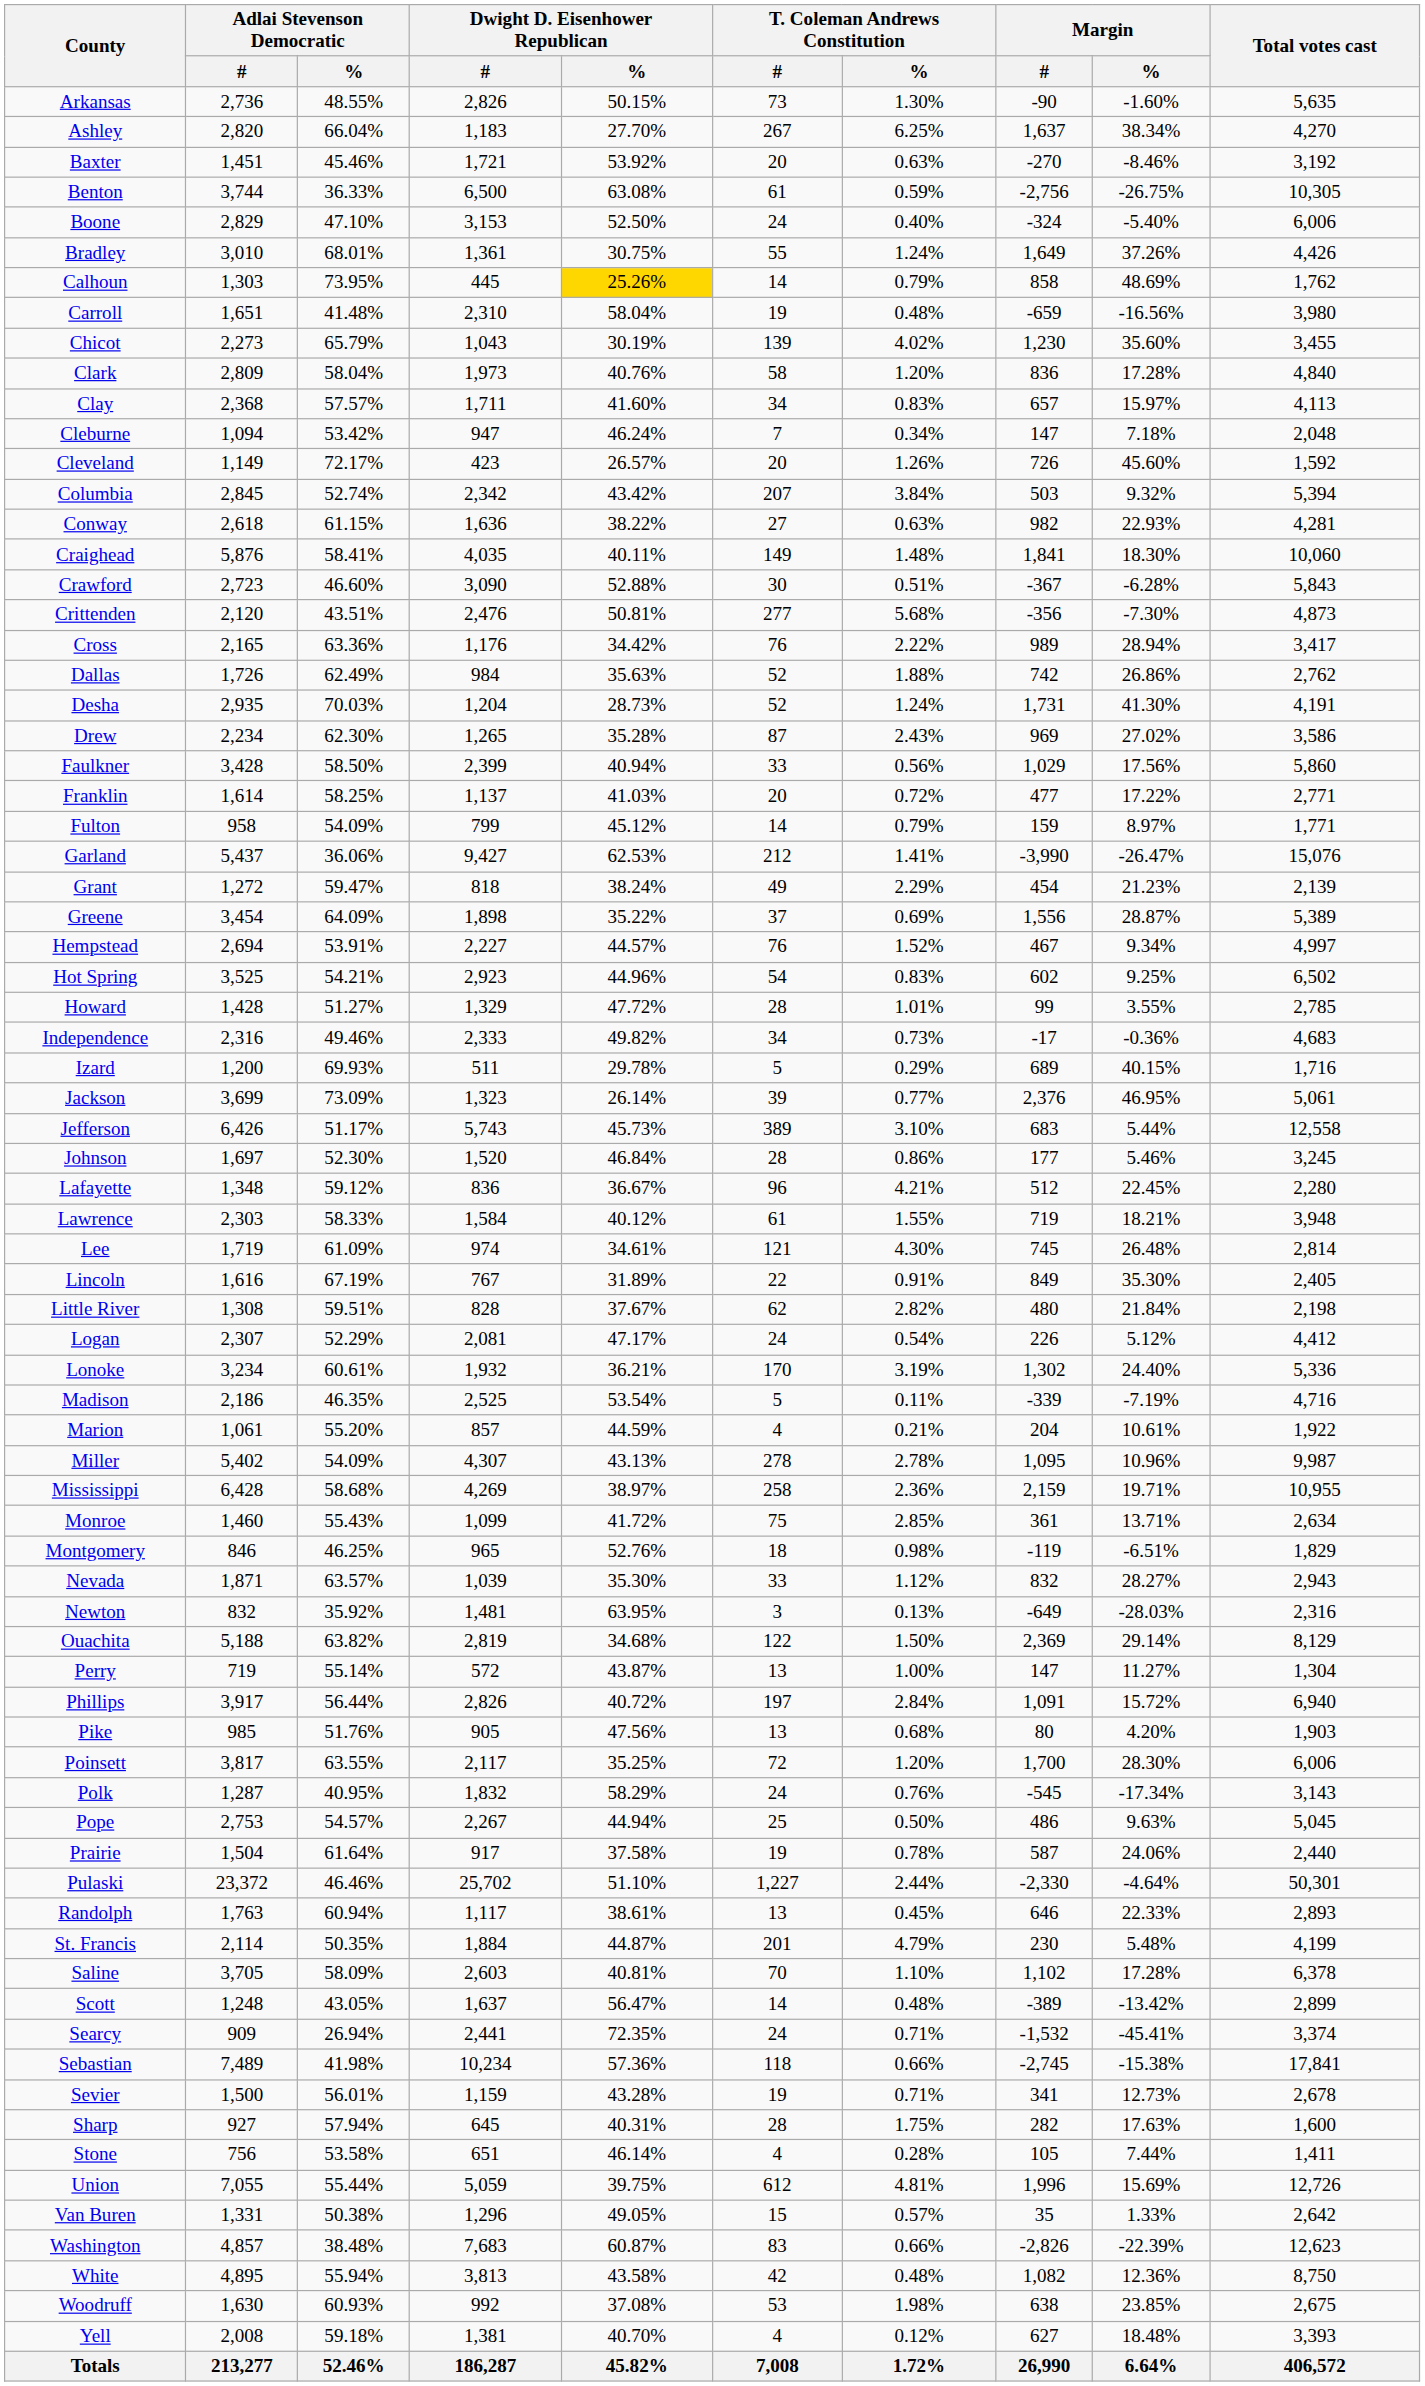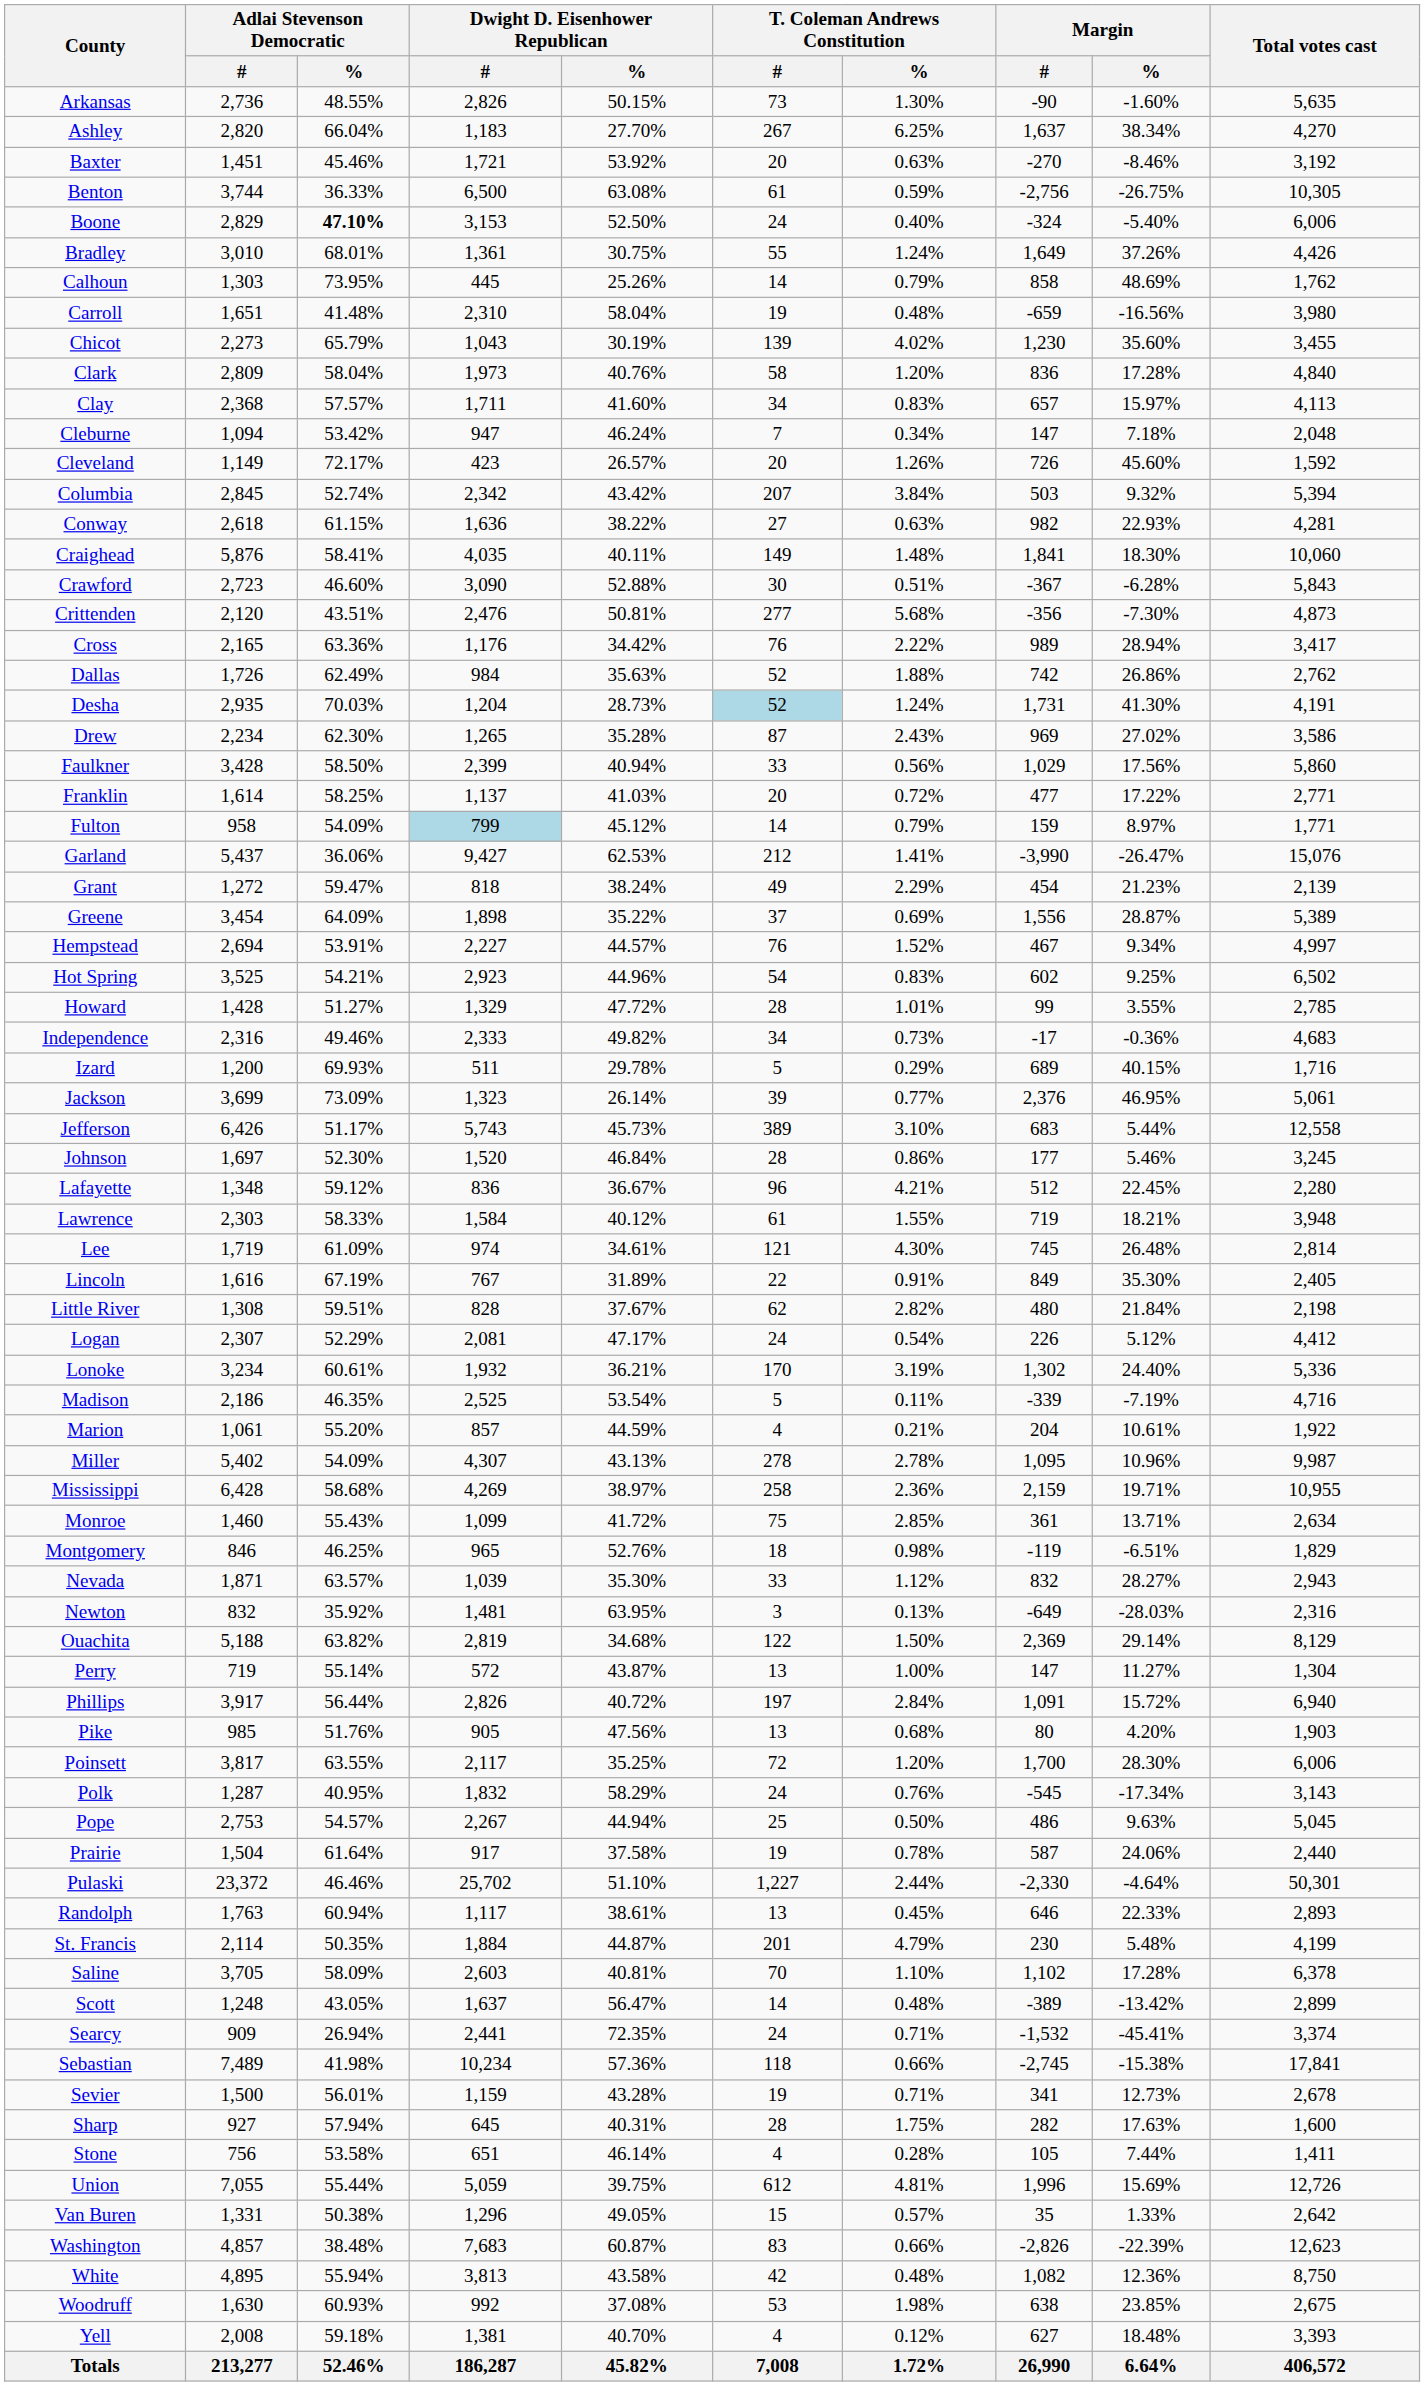(354, 222) normal -> (354, 222) bold
(637, 282) gold background -> (637, 282) no background
(777, 705) no background -> (777, 705) lightblue background
(485, 826) no background -> (485, 826) lightblue background
